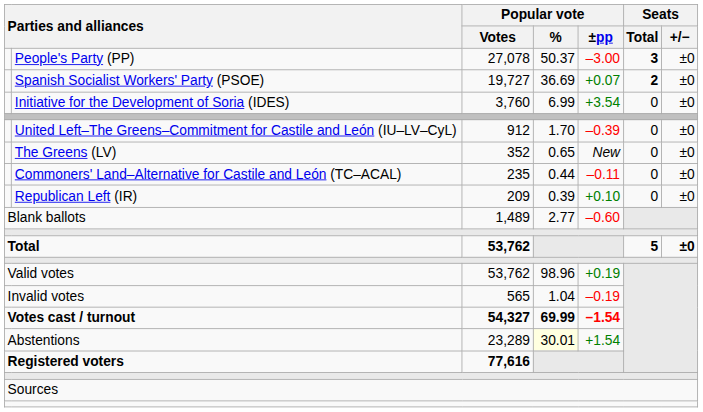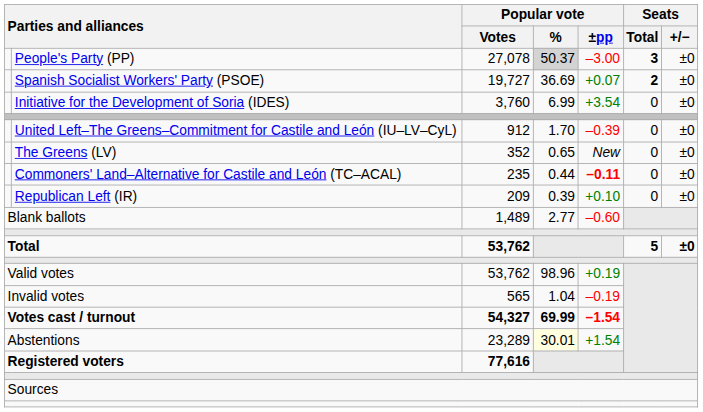(558, 59) no background -> (558, 59) lightgrey background
(603, 174) normal -> (603, 174) bold
